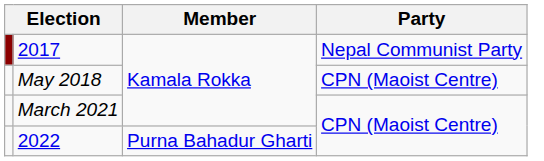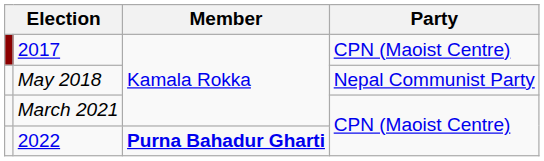(422, 49) Nepal Communist Party -> (422, 49) CPN (Maoist Centre)
(409, 79) CPN (Maoist Centre) -> (434, 79) Nepal Communist Party
(220, 140) normal -> (226, 140) bold
